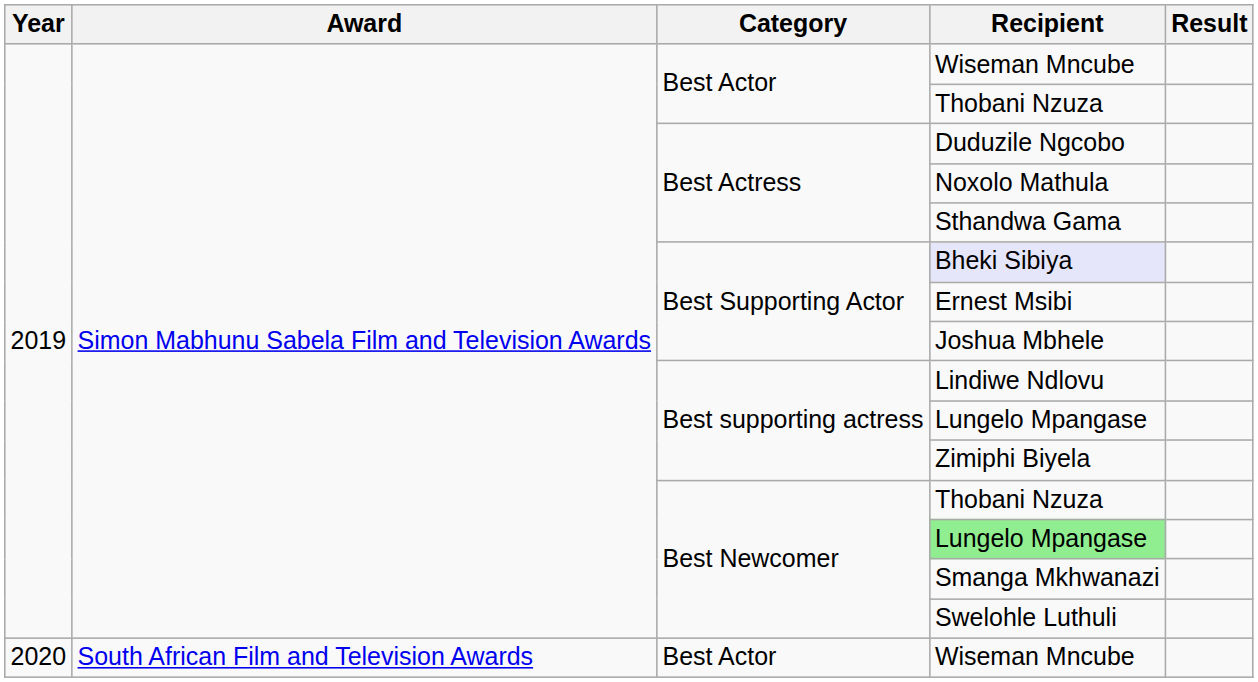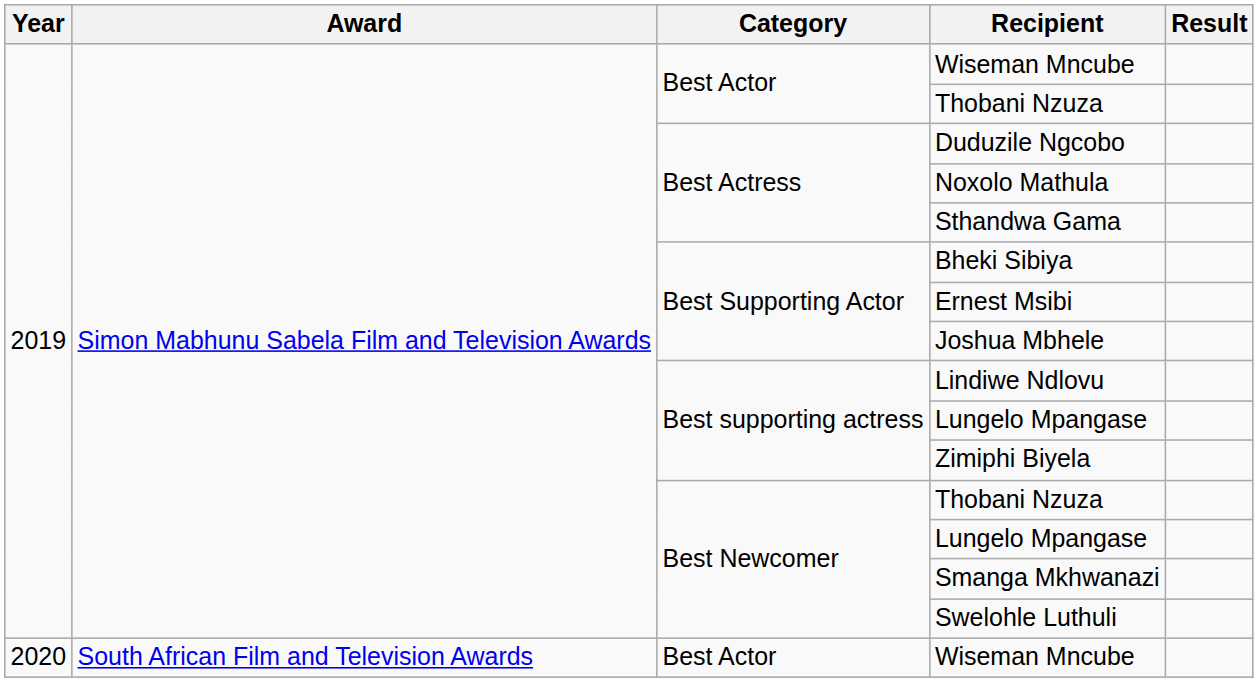(1004, 261) lavender background -> (1004, 261) no background
(1041, 538) lightgreen background -> (1041, 538) no background
